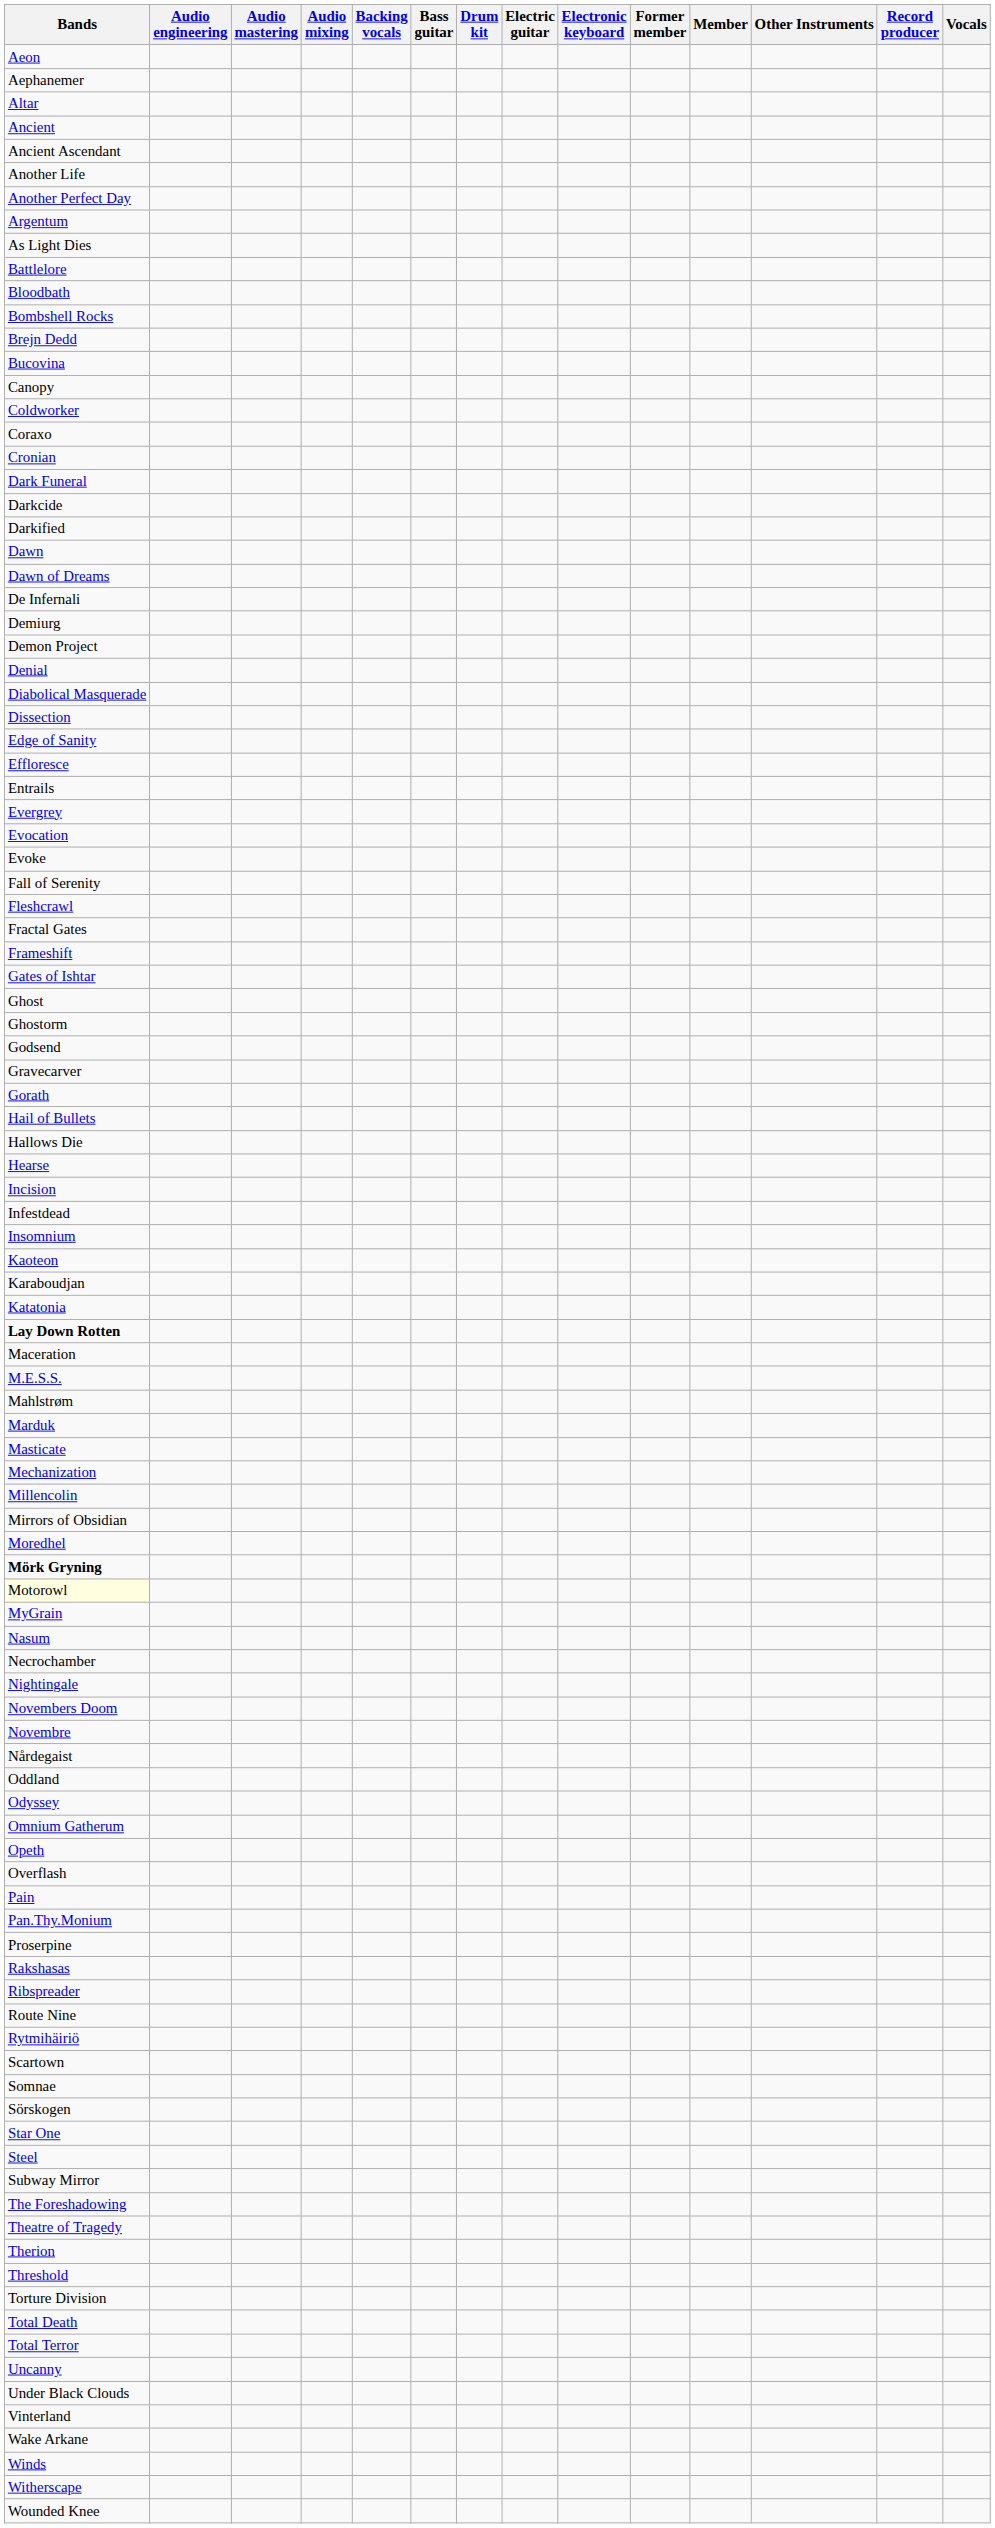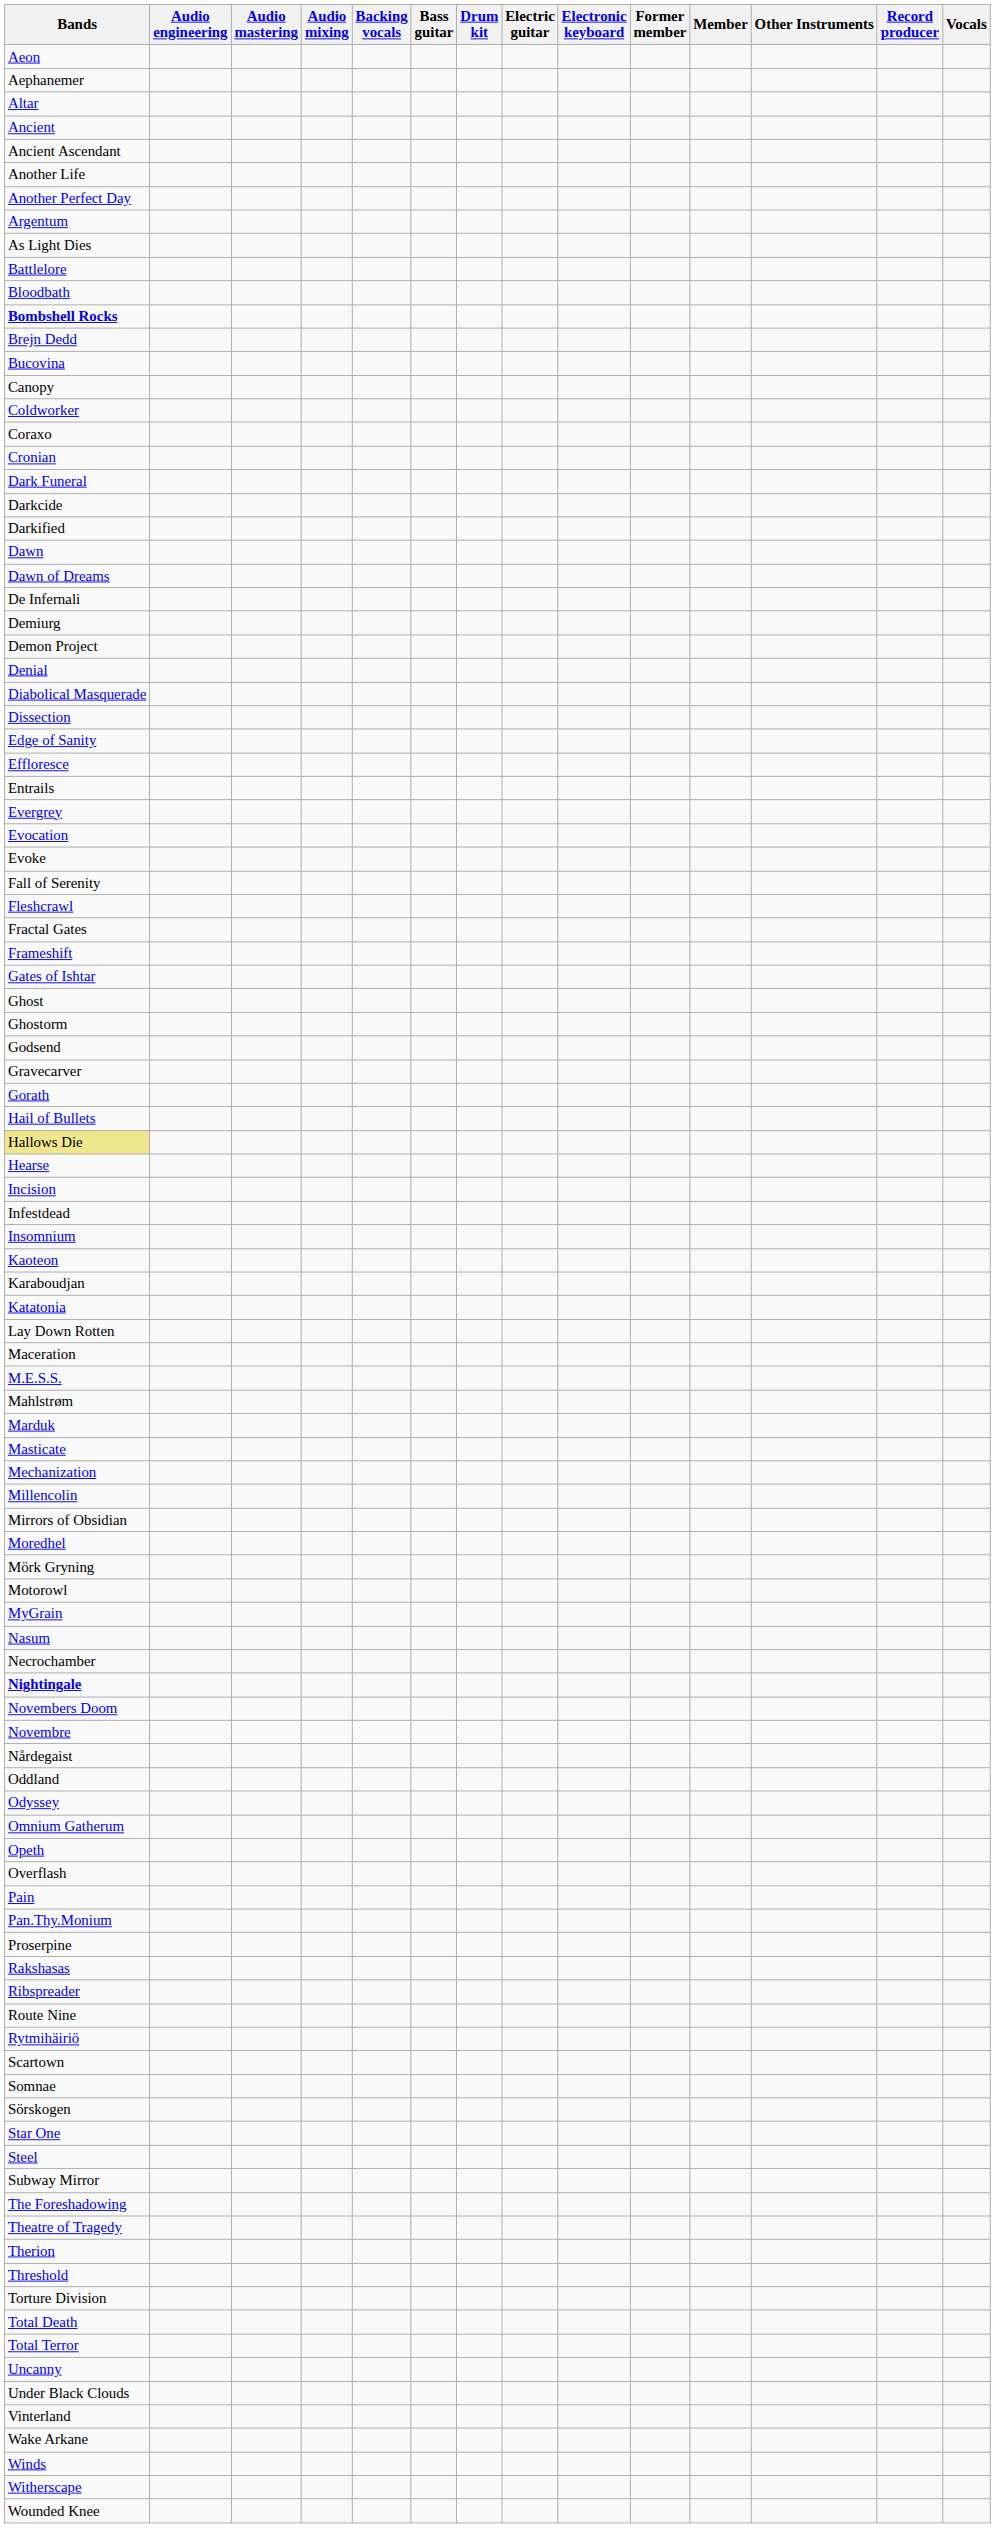(61, 316) normal -> (63, 316) bold
(45, 1142) no background -> (45, 1142) khaki background
(64, 1330) bold -> (61, 1330) normal
(55, 1566) bold -> (51, 1566) normal
(38, 1590) lightyellow background -> (38, 1590) no background
(43, 1684) normal -> (45, 1684) bold
